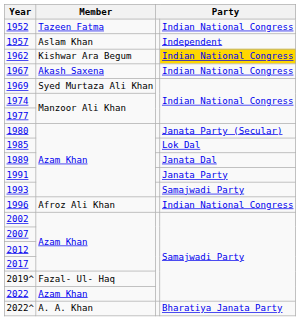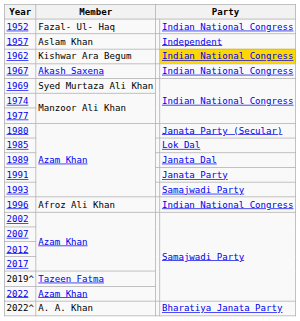(71, 27) Tazeen Fatma -> (77, 27) Fazal- Ul- Haq
(77, 279) Fazal- Ul- Haq -> (71, 279) Tazeen Fatma
